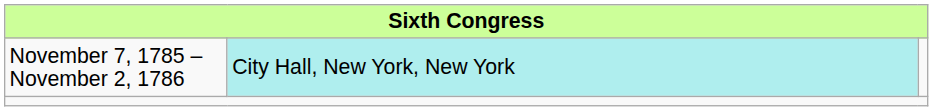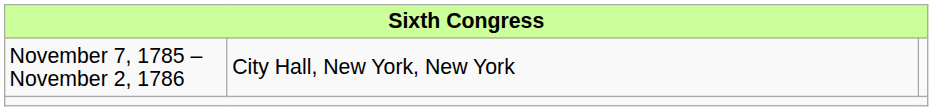(374, 67) paleturquoise background -> (374, 67) no background
